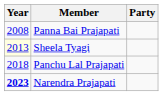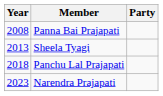(18, 47) lightyellow background -> (18, 47) no background
(18, 82) bold -> (18, 82) normal
